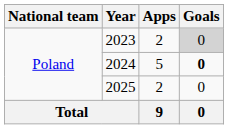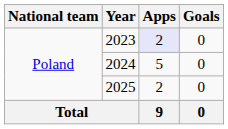(159, 40) no background -> (159, 40) lavender background
(201, 40) lightgrey background -> (201, 40) no background
(201, 64) bold -> (201, 64) normal
